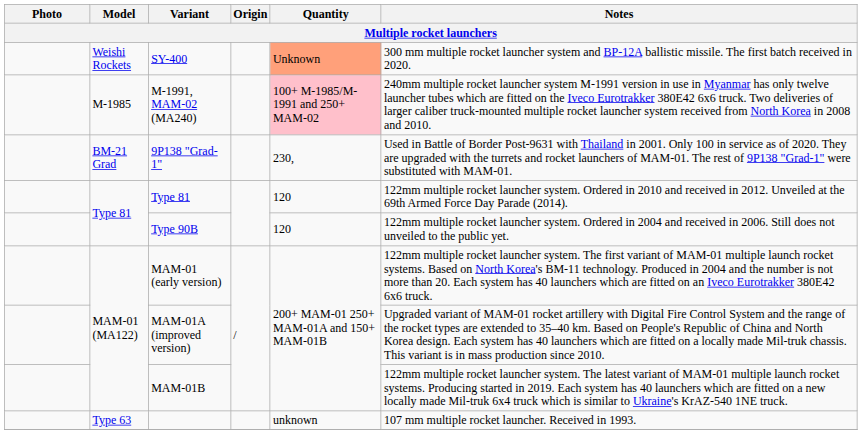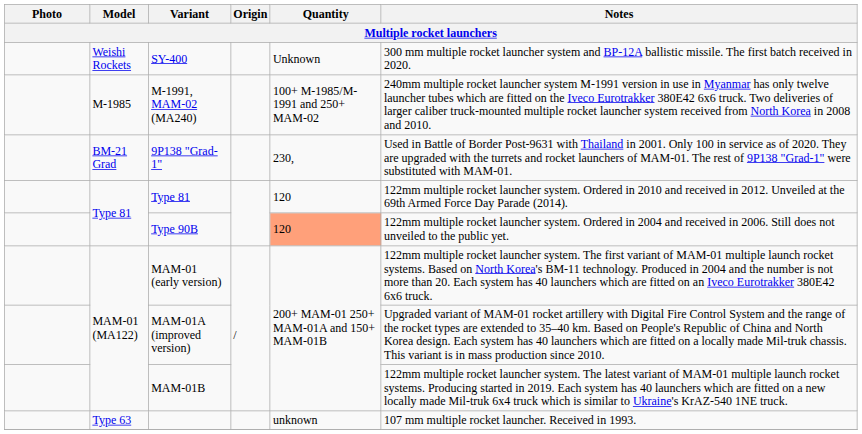(297, 58) lightsalmon background -> (297, 58) no background
(315, 104) pink background -> (315, 104) no background
(282, 229) no background -> (282, 229) lightsalmon background
